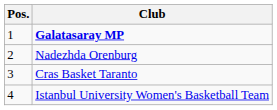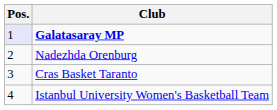(10, 34) no background -> (10, 34) lavender background
